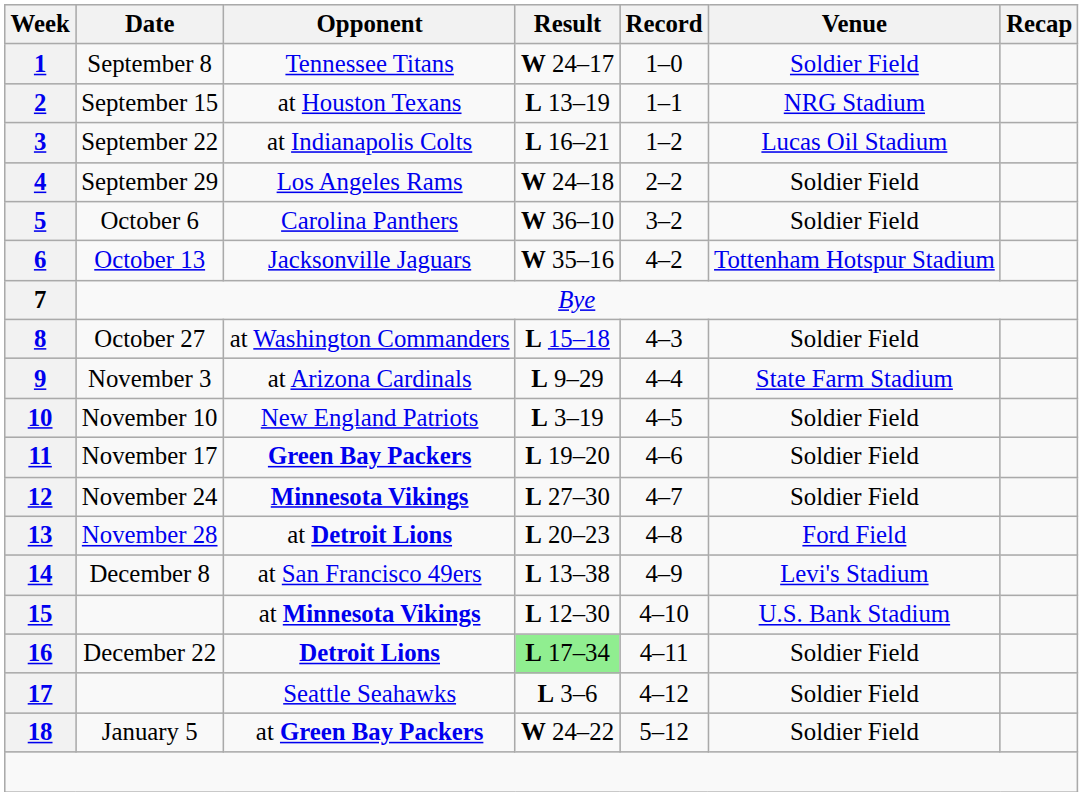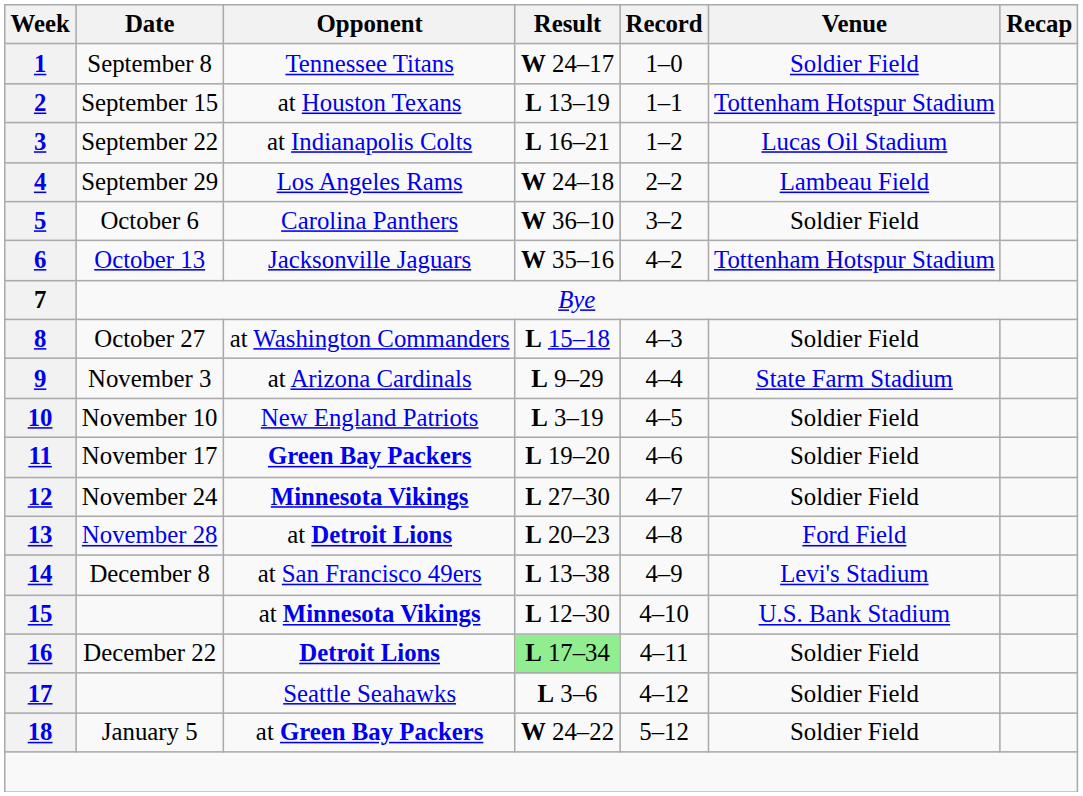(854, 102) NRG Stadium -> (854, 102) Tottenham Hotspur Stadium
(854, 181) Soldier Field -> (854, 181) Lambeau Field
